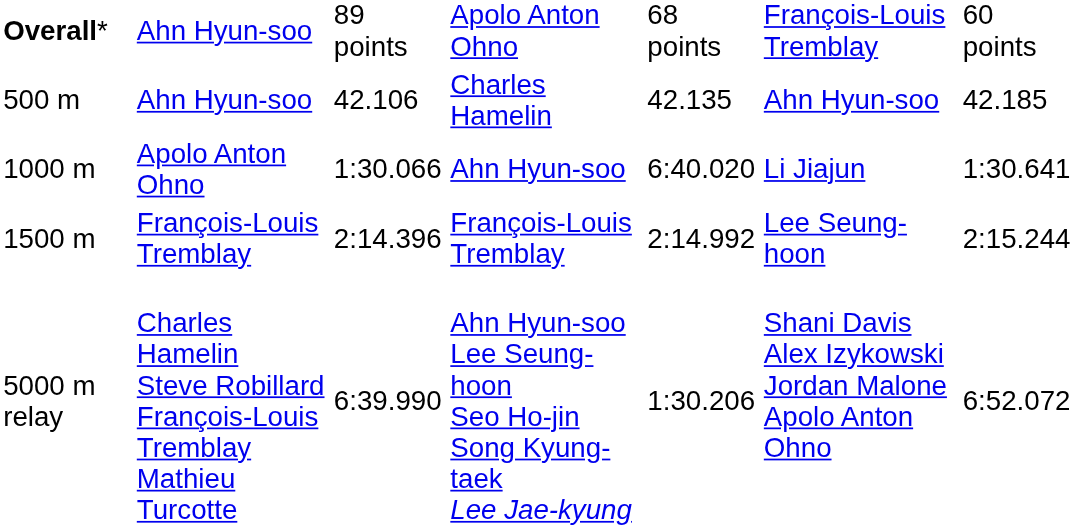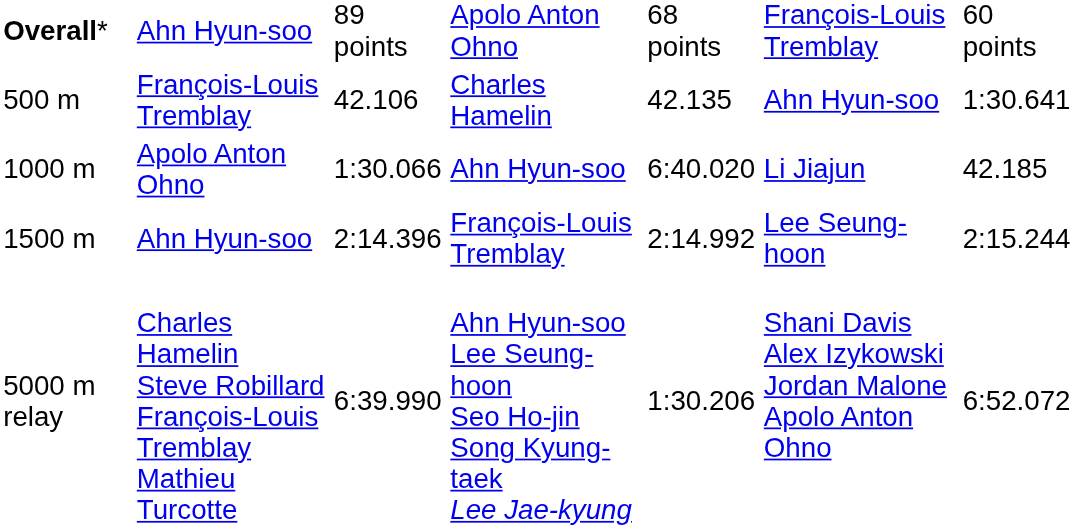(225, 100) Ahn Hyun-soo -> (228, 100) François-Louis Tremblay
(1005, 100) 42.185 -> (1017, 100) 1:30.641
(1017, 169) 1:30.641 -> (1005, 169) 42.185
(228, 238) François-Louis Tremblay -> (225, 238) Ahn Hyun-soo
